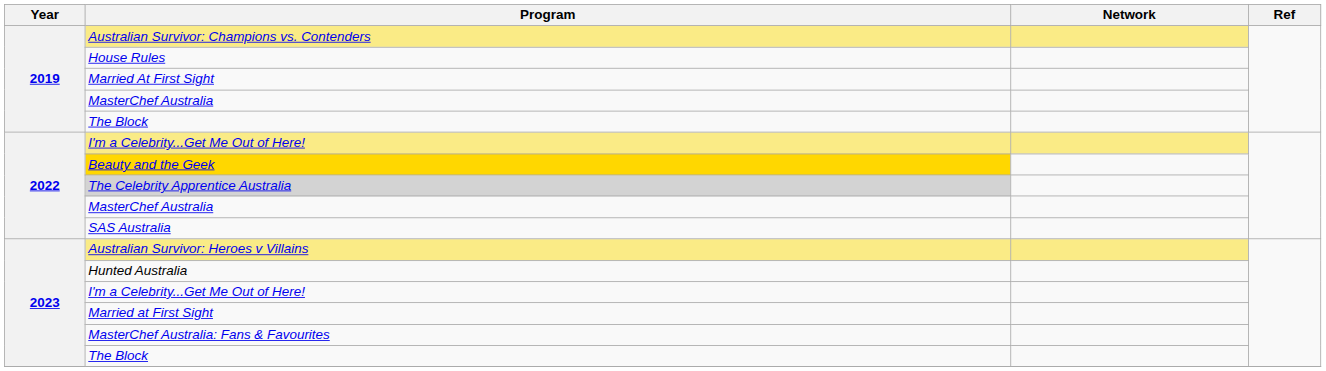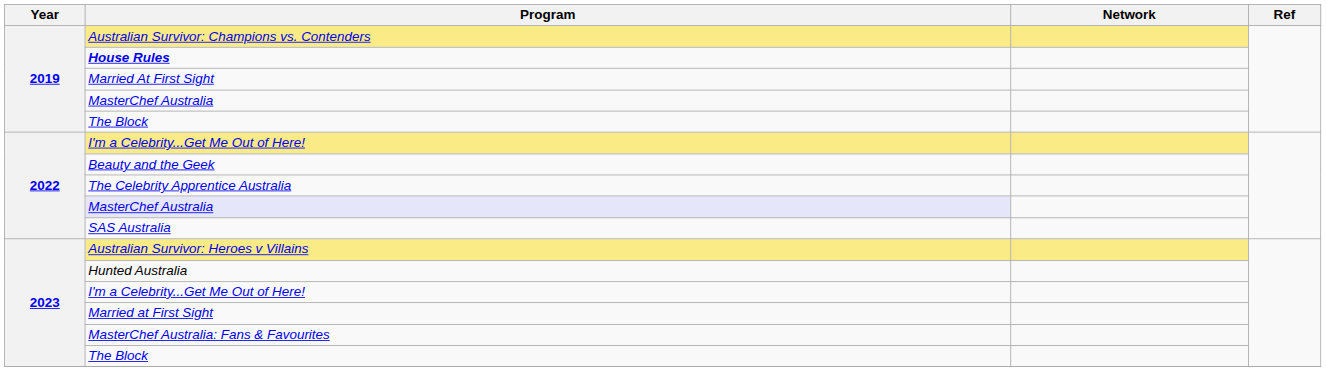(127, 57) normal -> (129, 57) bold
(151, 164) gold background -> (151, 164) no background
(190, 185) lightgrey background -> (190, 185) no background
(151, 206) no background -> (151, 206) lavender background
